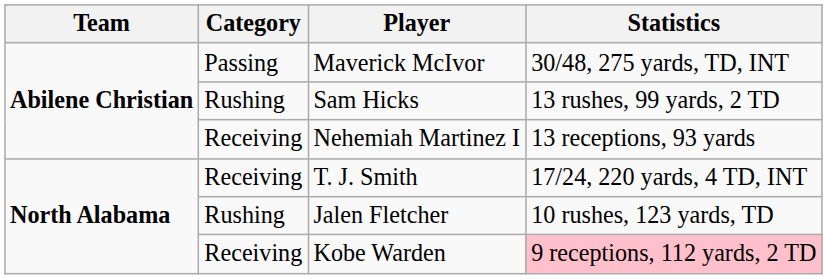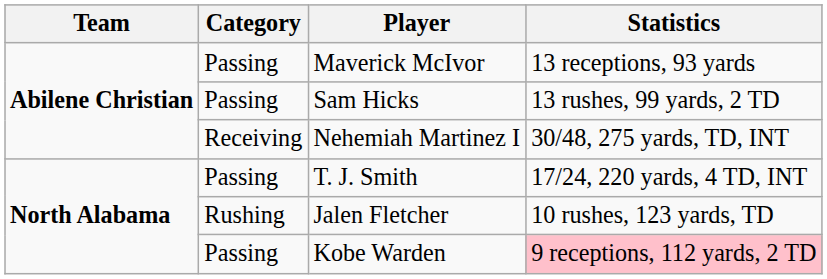(660, 62) 30/48, 275 yards, TD, INT -> (643, 62) 13 receptions, 93 yards
(245, 100) Rushing -> (241, 100) Passing
(643, 138) 13 receptions, 93 yards -> (660, 138) 30/48, 275 yards, TD, INT
(253, 177) Receiving -> (241, 177) Passing
(253, 253) Receiving -> (241, 253) Passing
